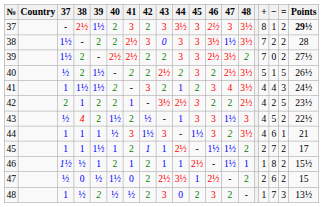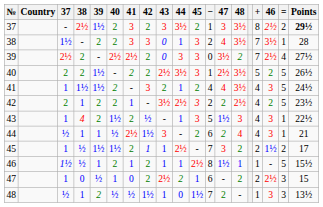columns swapped: (214, 12) <-> (274, 12)
(197, 27) 3 -> (197, 27) 2
(131, 42) 2½ -> (131, 42) 3
(181, 42) 3 -> (181, 42) 1
(230, 42) 1½ -> (223, 42) 4
(284, 42) 2 -> (284, 42) 1
(66, 57) 1½ -> (66, 57) 2½
(164, 57) 2 -> (164, 57) 0
(284, 57) 2 -> (284, 57) 4
(66, 73) ½ -> (66, 73) 2
(181, 73) 2 -> (181, 73) 3½
(284, 88) 3 -> (284, 88) 5
(66, 118) ½ -> (66, 118) 1
(284, 118) 2 -> (284, 118) 1
(66, 133) 1 -> (66, 133) ½
(131, 133) 3 -> (131, 133) 2½
(197, 133) 1½ -> (197, 133) 2
(246, 133) 3½ -> (240, 133) 4
(82, 149) 1 -> (82, 149) ½
(115, 149) 1 -> (115, 149) 1½
(230, 149) 1½ -> (223, 149) 3
(284, 164) 2 -> (284, 164) 5
(66, 179) ½ -> (66, 179) 1
(115, 179) 1½ -> (115, 179) 1
(181, 179) 3½ -> (181, 179) 2
(284, 179) 2 -> (284, 179) 3
(66, 194) 1 -> (66, 194) ½
(82, 194) ½ -> (82, 194) 1
(148, 194) 2 -> (148, 194) 1½
(164, 194) 3 -> (164, 194) 1
(197, 194) 2 -> (197, 194) 1½
